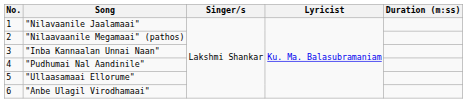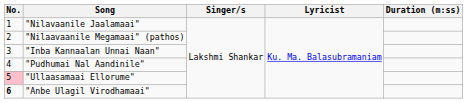(9, 78) no background -> (9, 78) pink background
(9, 92) normal -> (9, 92) bold
